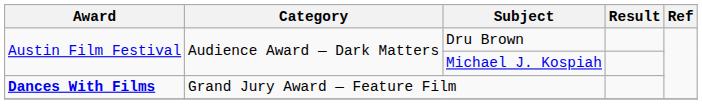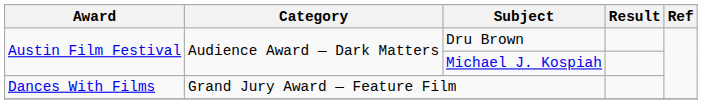(82, 87) bold -> (82, 87) normal
